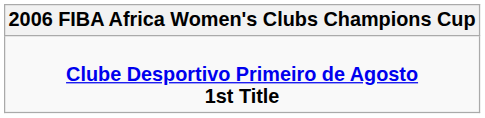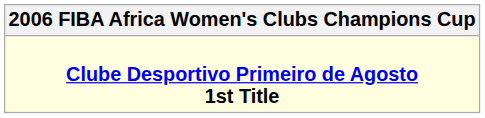(242, 85) no background -> (242, 85) lightyellow background
